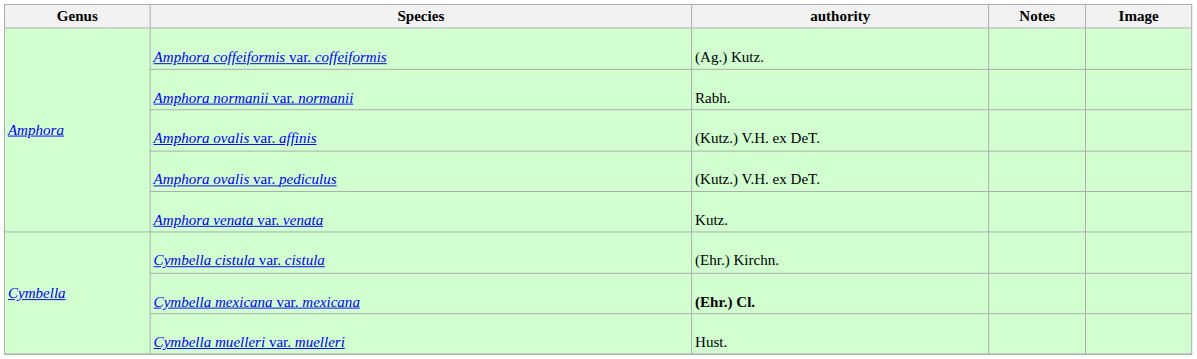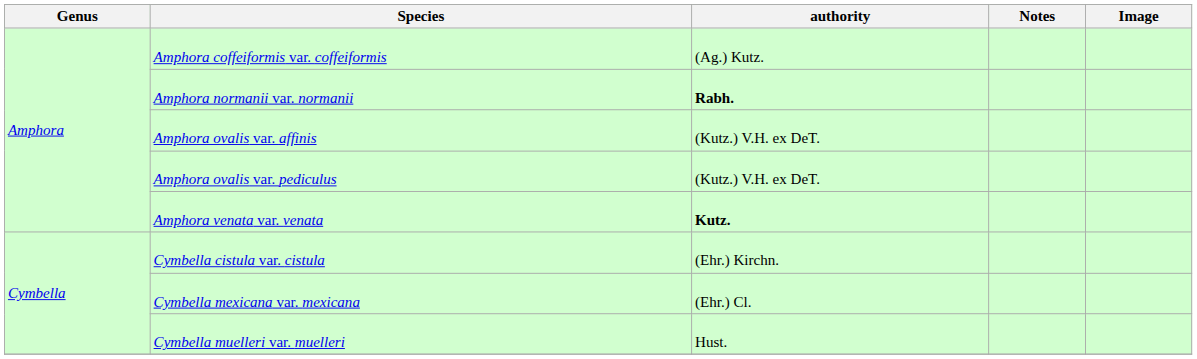(713, 97) normal -> (714, 97) bold
(712, 220) normal -> (713, 220) bold
(725, 301) bold -> (723, 301) normal
